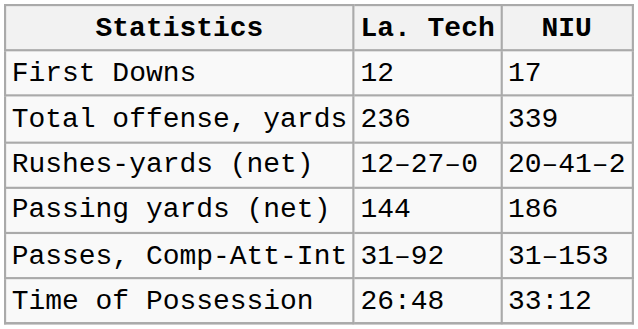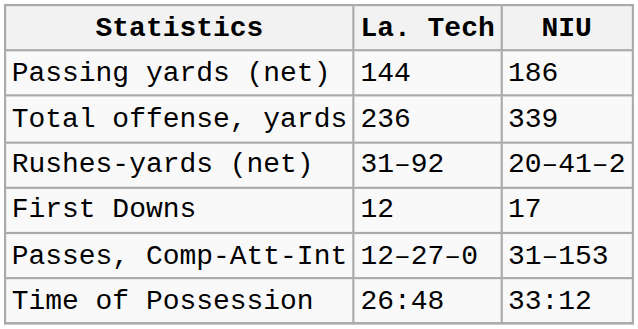rows swapped: (104, 73) <-> (171, 210)
(419, 165) 12–27–0 -> (402, 165) 31–92
(402, 256) 31–92 -> (419, 256) 12–27–0
